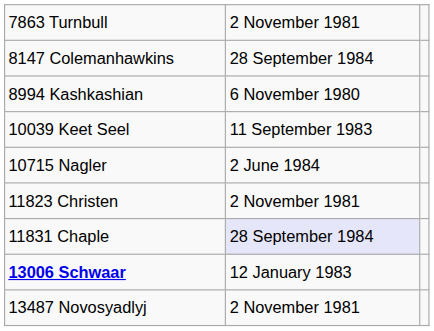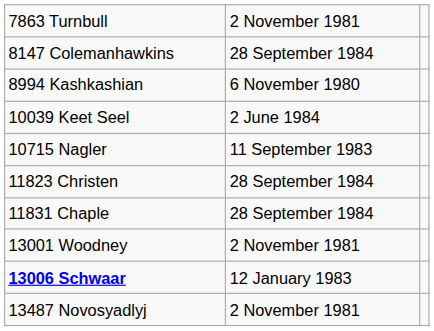(301, 130) 11 September 1983 -> (275, 117) 2 June 1984
(275, 165) 2 June 1984 -> (301, 149) 11 September 1983
(295, 201) 2 November 1981 -> (302, 181) 28 September 1984
(302, 237) lavender background -> (302, 213) no background
+ row: (68, 245)
